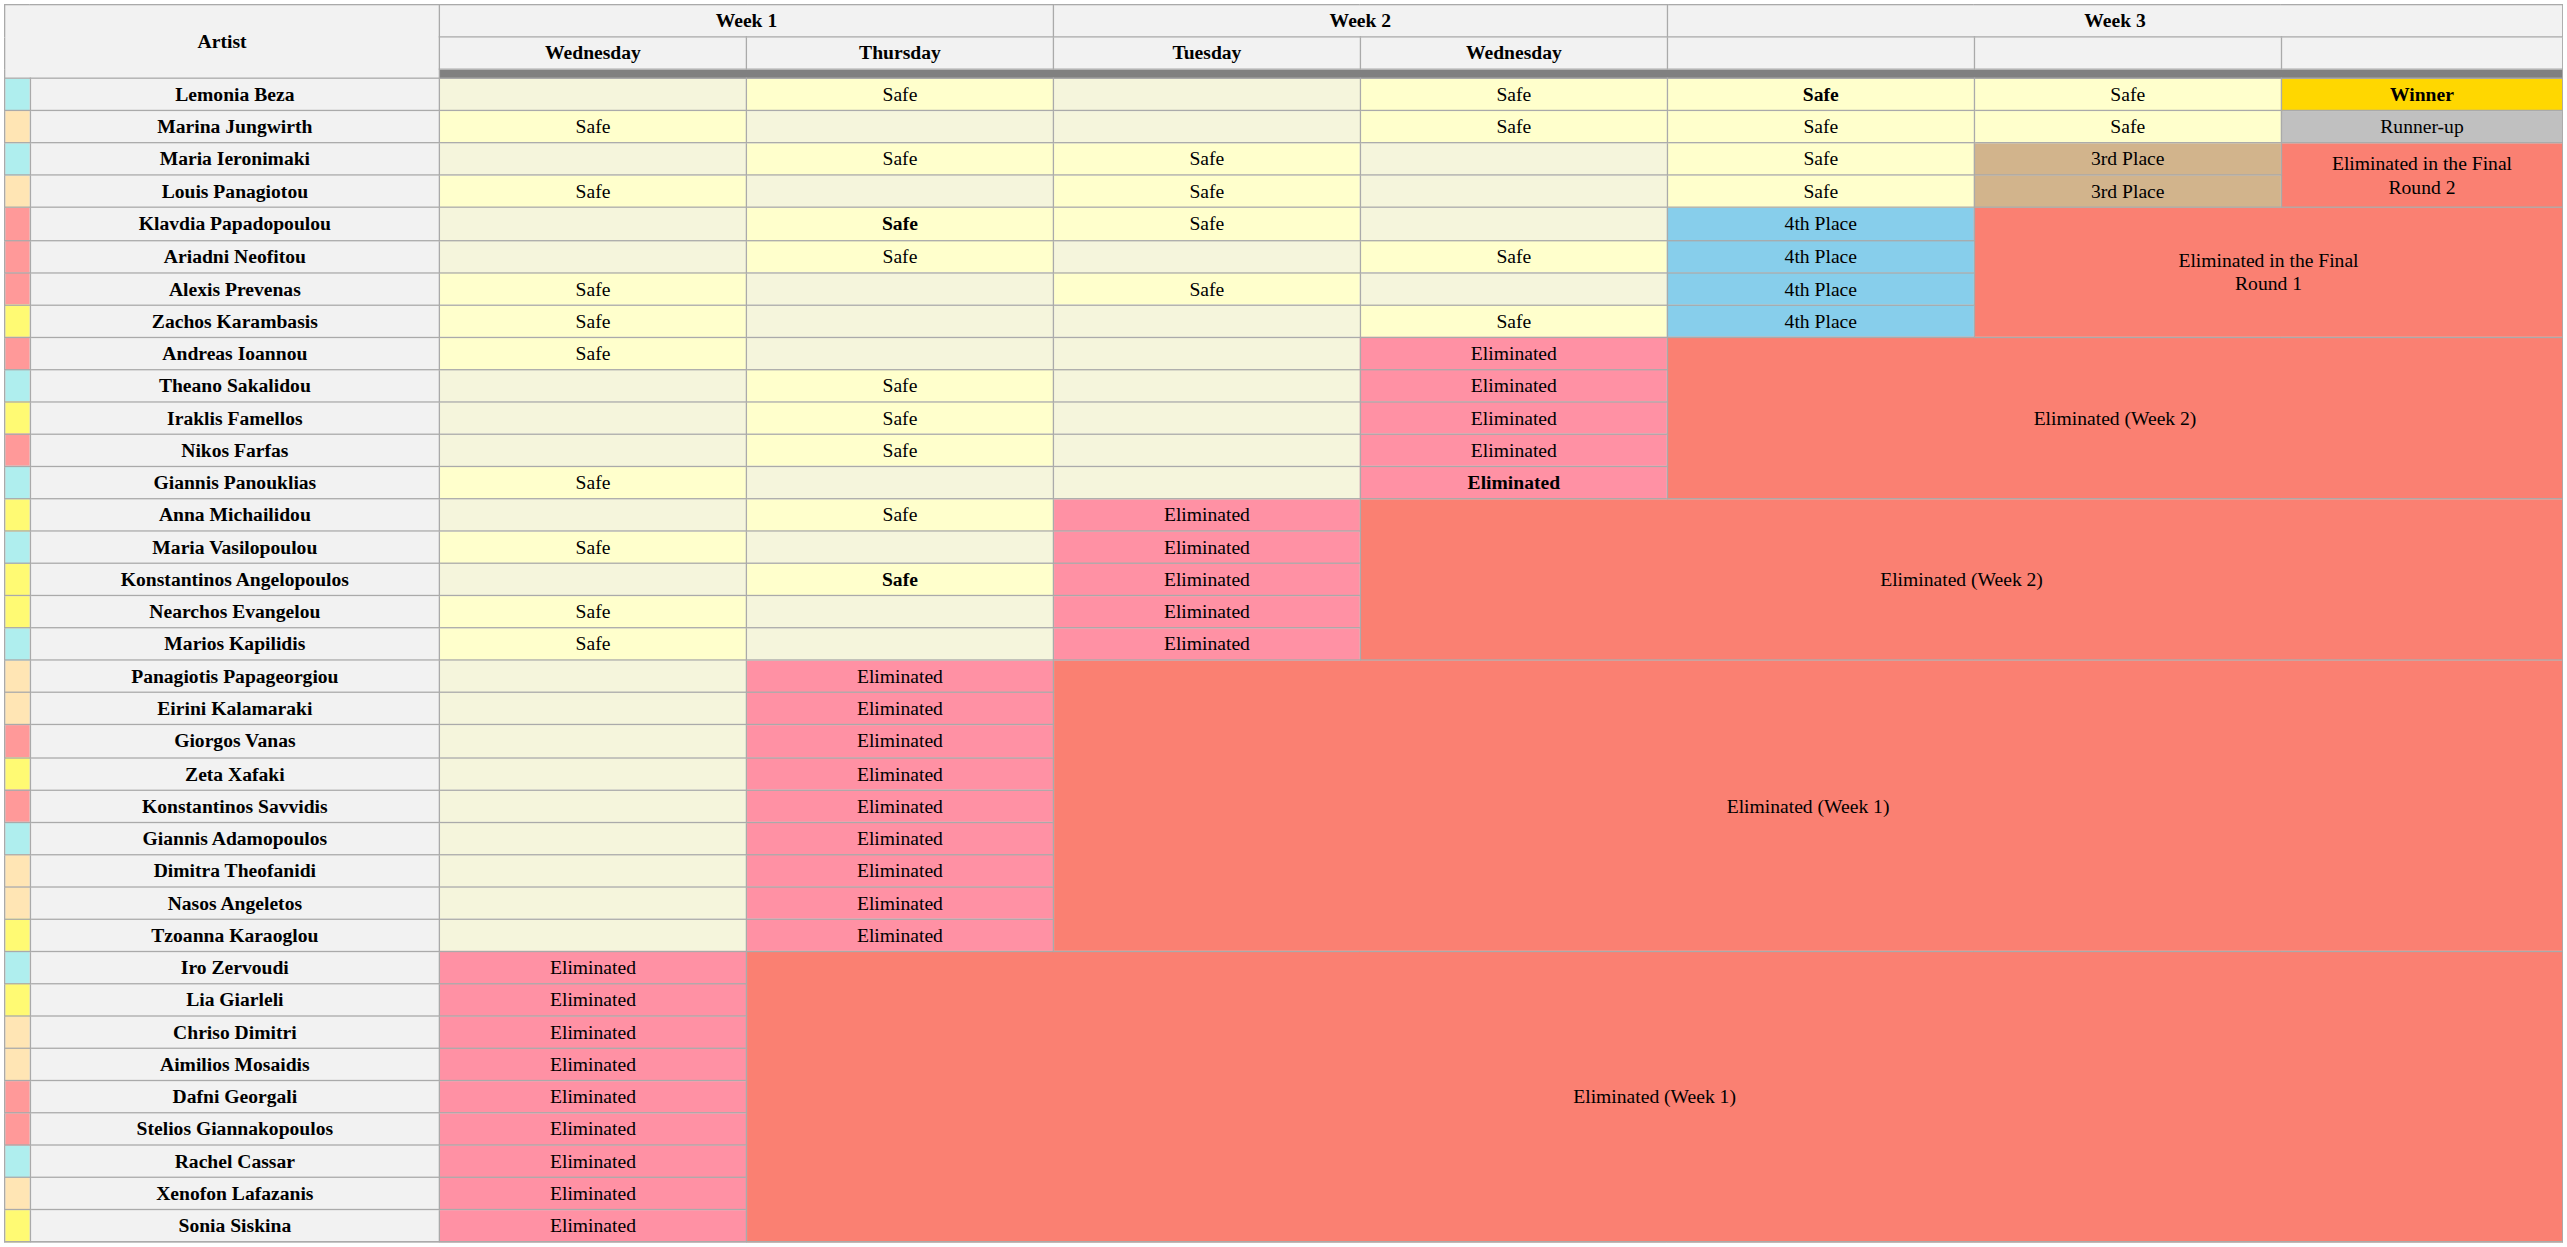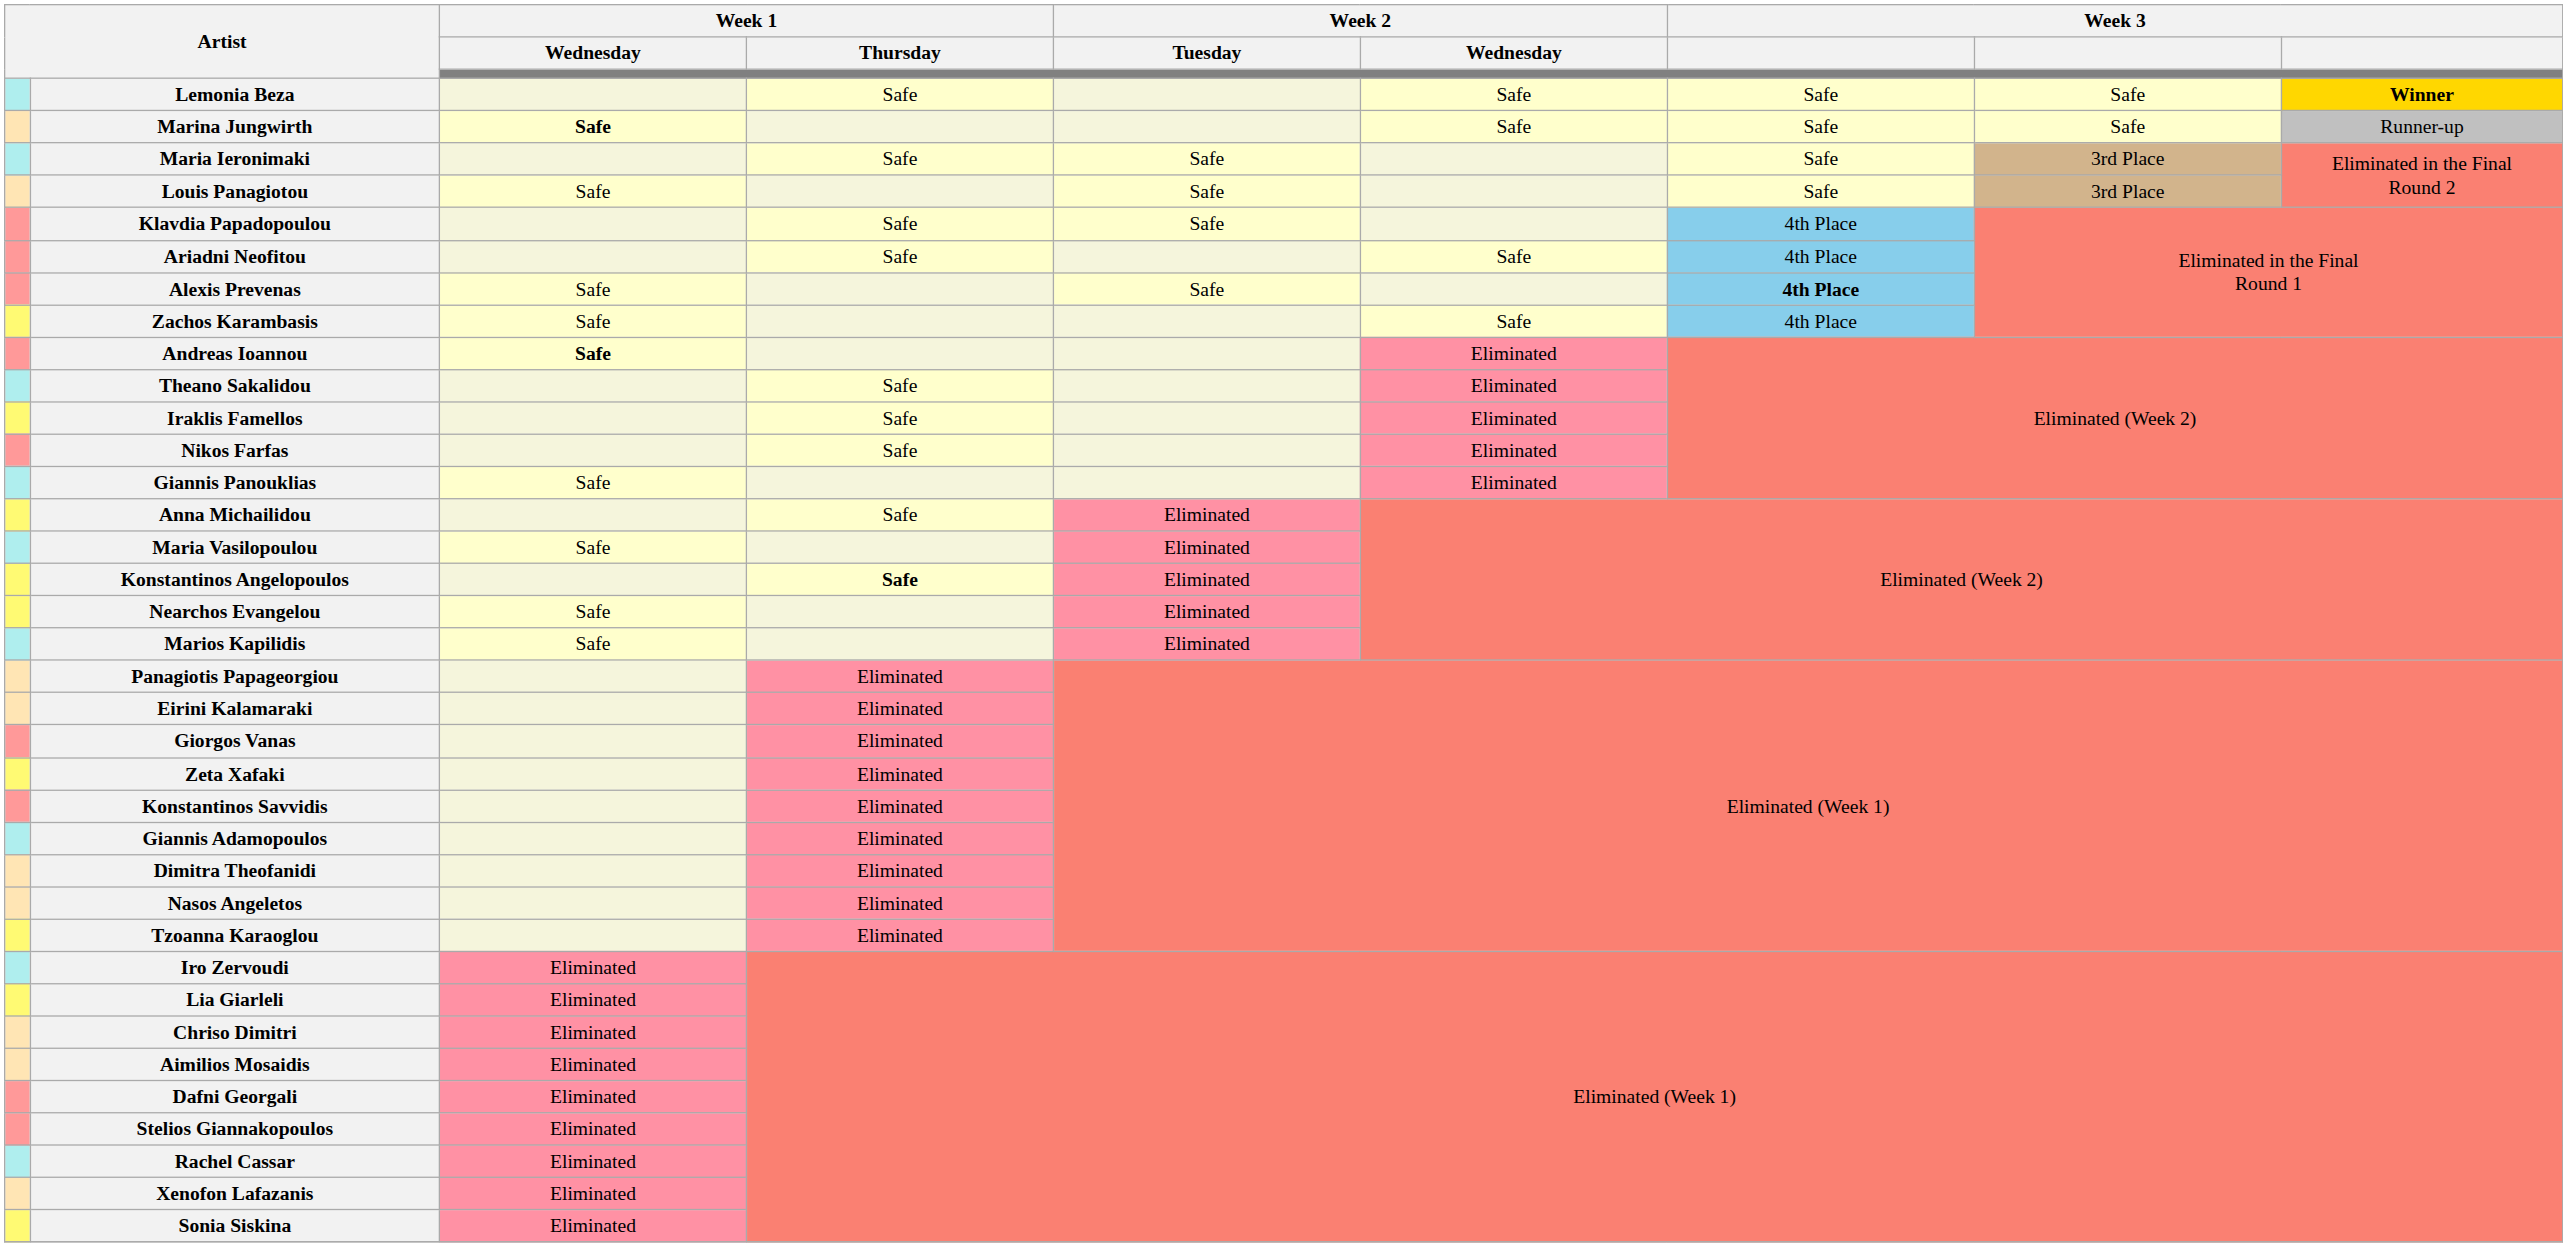(1821, 94) bold -> (1821, 94) normal
(593, 126) normal -> (593, 126) bold
(900, 223) bold -> (900, 223) normal
(1821, 288) normal -> (1821, 288) bold
(593, 353) normal -> (593, 353) bold
(1514, 482) bold -> (1514, 482) normal
